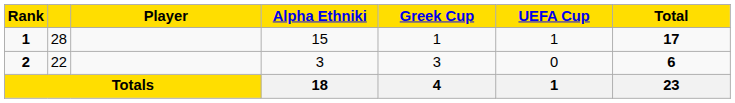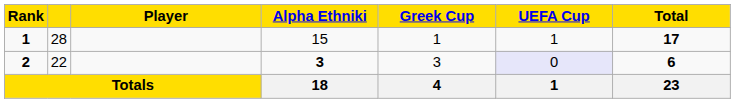(320, 62) normal -> (320, 62) bold
(554, 62) no background -> (554, 62) lavender background
